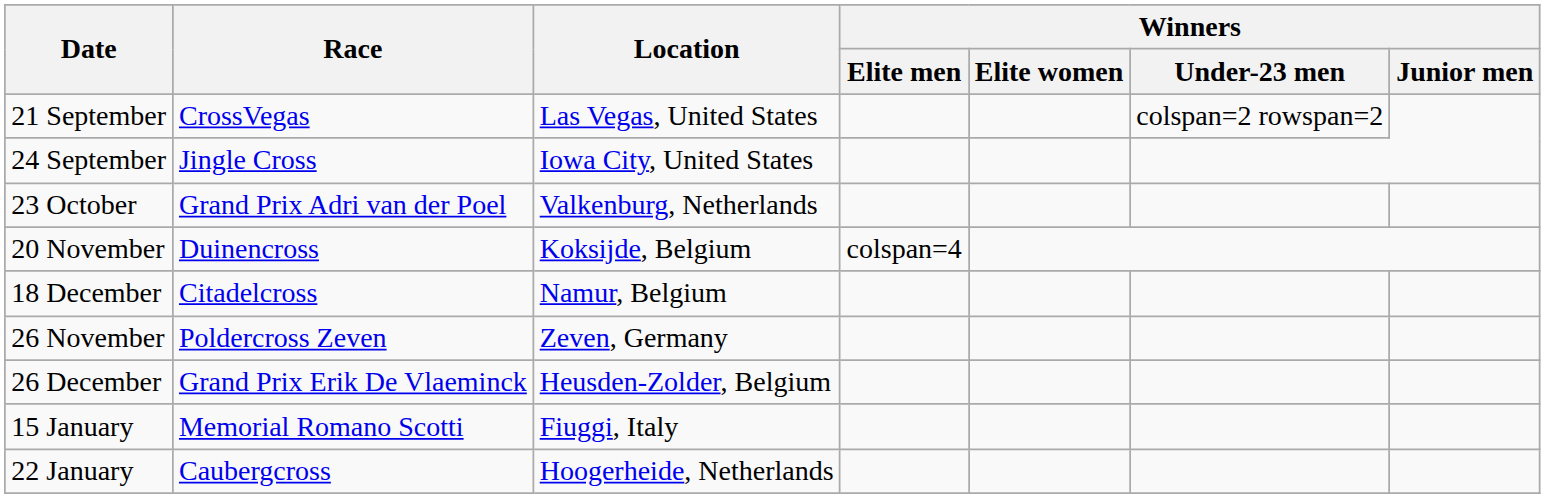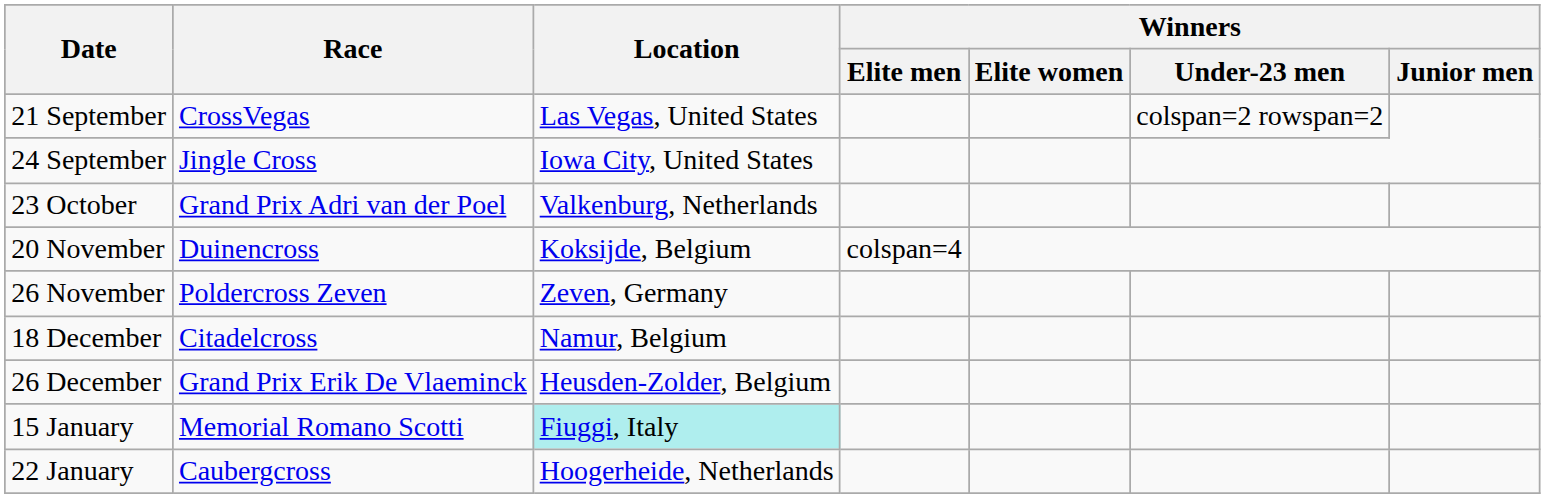rows swapped: (88, 337) <-> (86, 293)
(609, 426) no background -> (609, 426) paleturquoise background
